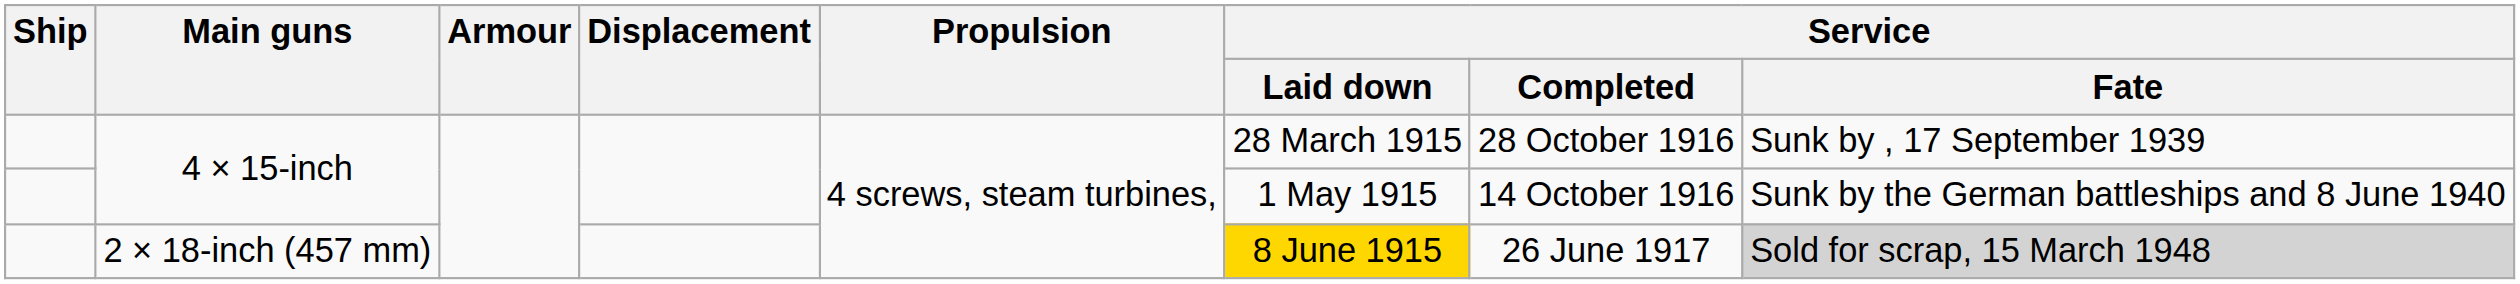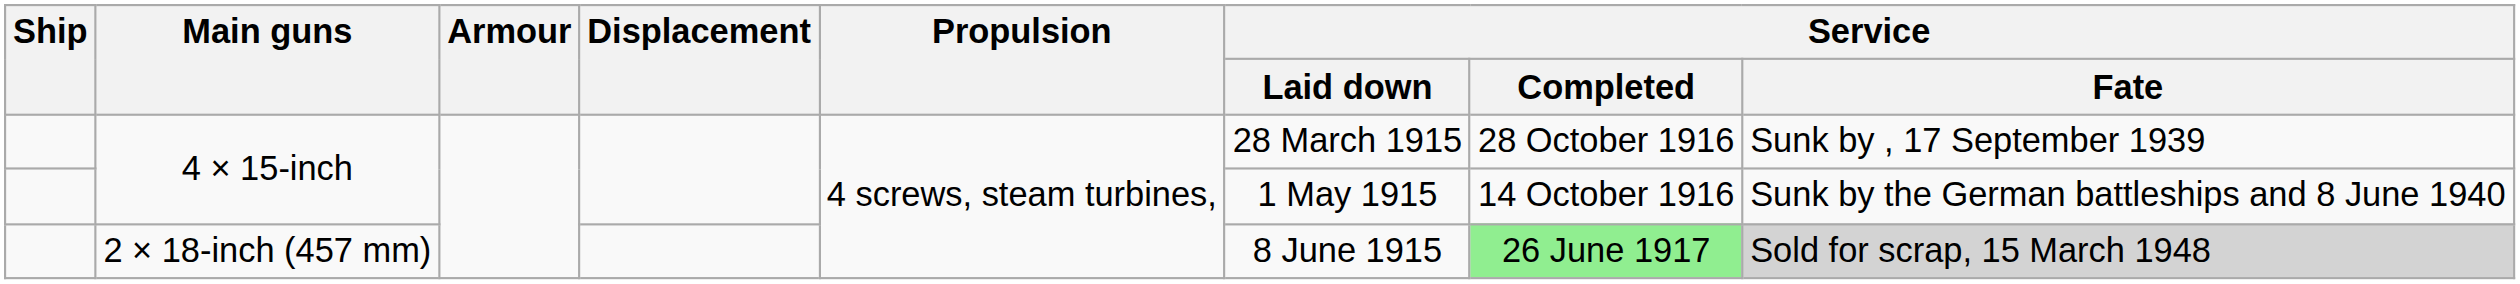(1347, 250) gold background -> (1347, 250) no background
(1606, 250) no background -> (1606, 250) lightgreen background
